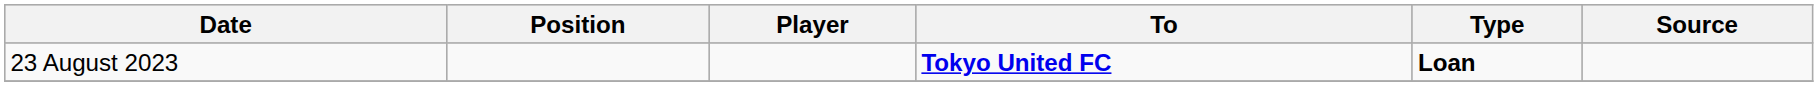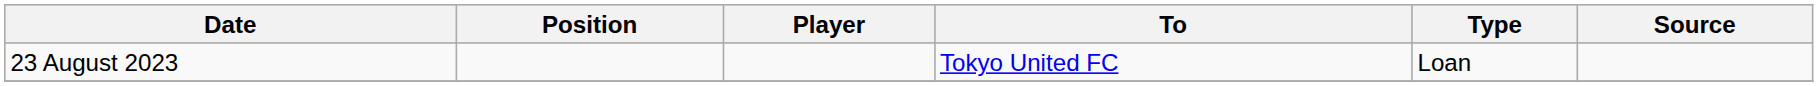(1016, 62) bold -> (1029, 62) normal
(1447, 62) bold -> (1444, 62) normal
